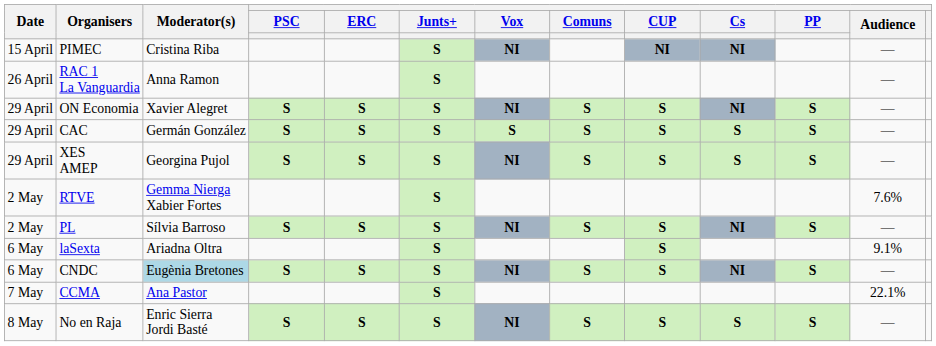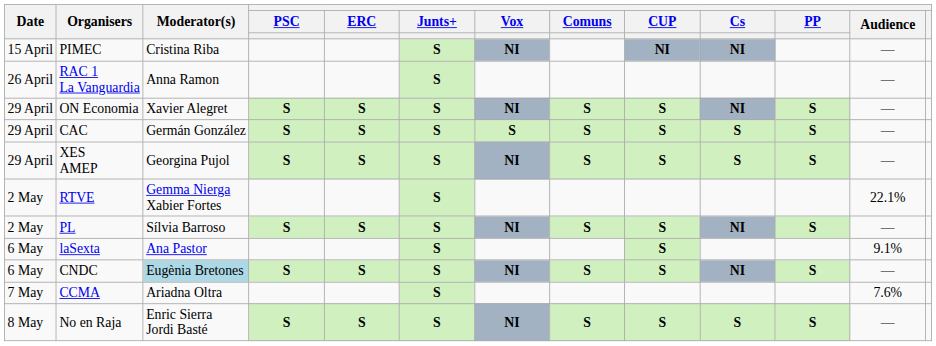(888, 197) 7.6% -> (888, 197) 22.1%
(184, 249) Ariadna Oltra -> (177, 249) Ana Pastor
(177, 292) Ana Pastor -> (184, 292) Ariadna Oltra
(888, 292) 22.1% -> (888, 292) 7.6%
